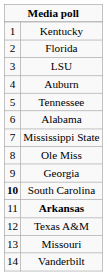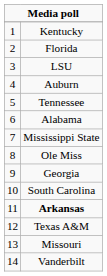(13, 191) bold -> (13, 191) normal
